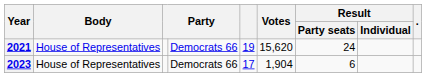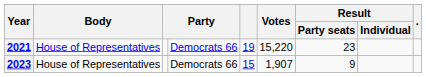(276, 47) 15,620 -> (276, 47) 15,220
(349, 47) 24 -> (349, 47) 23
(249, 64) 17 -> (249, 64) 15
(279, 64) 1,904 -> (279, 64) 1,907
(352, 64) 6 -> (352, 64) 9
